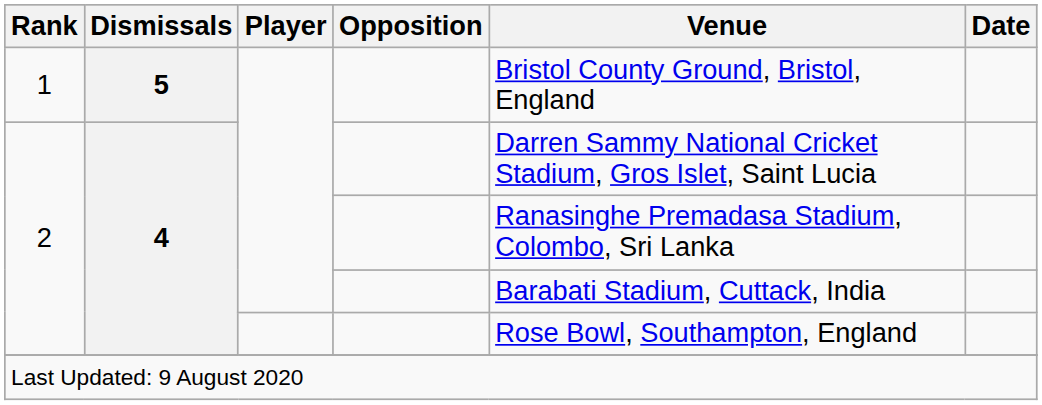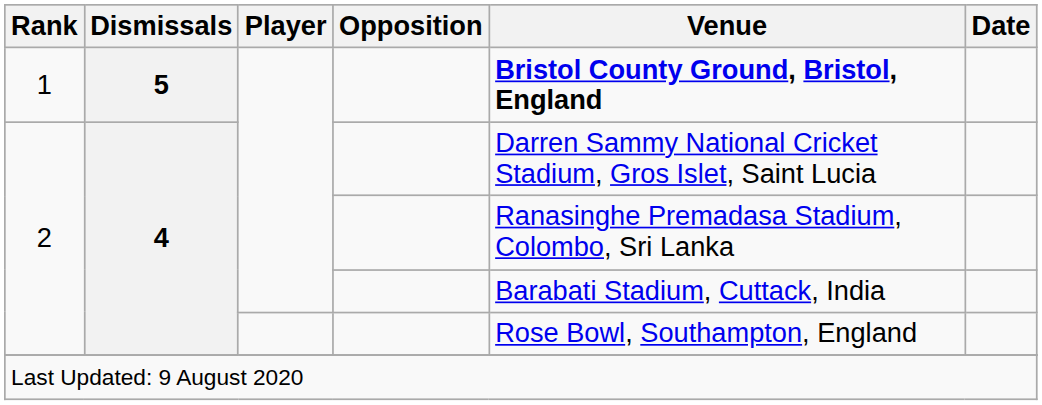(678, 84) normal -> (696, 84) bold
